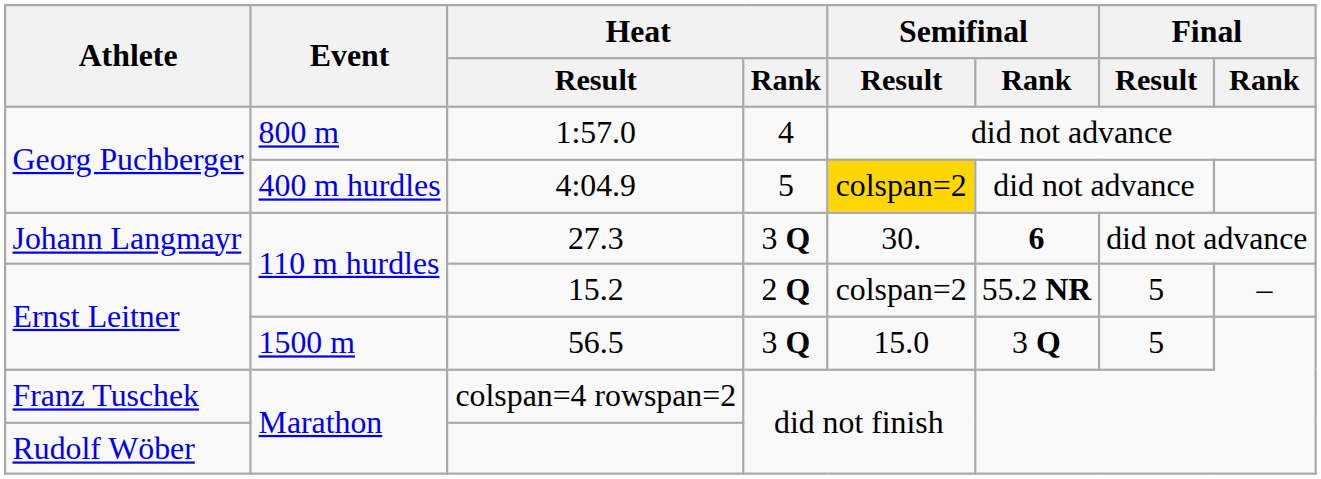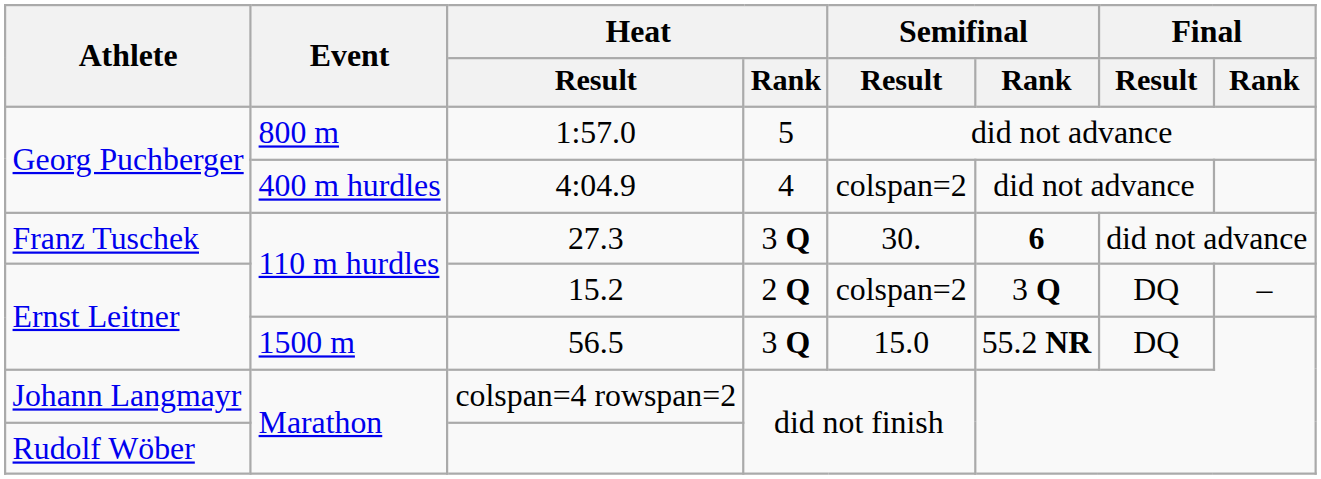(786, 133) 4 -> (786, 133) 5
(786, 185) 5 -> (786, 185) 4
(901, 185) gold background -> (901, 185) no background
(127, 238) Johann Langmayr -> (106, 238) Franz Tuschek
(1036, 290) 55.2 NR -> (1036, 290) 3 Q
(1156, 290) 5 -> (1156, 290) DQ
(1036, 343) 3 Q -> (1036, 343) 55.2 NR
(1156, 343) 5 -> (1156, 343) DQ
(106, 395) Franz Tuschek -> (127, 395) Johann Langmayr
